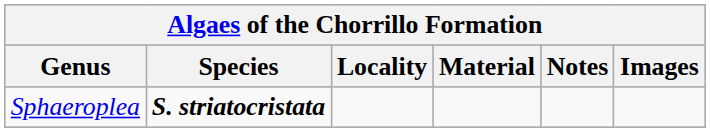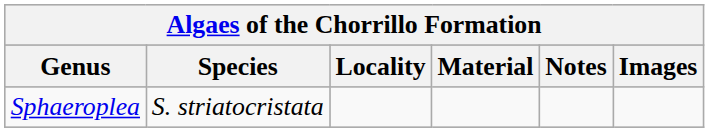(238, 106) bold -> (238, 106) normal
